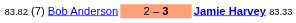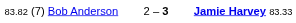(156, 11) lightsalmon background -> (156, 11) no background
